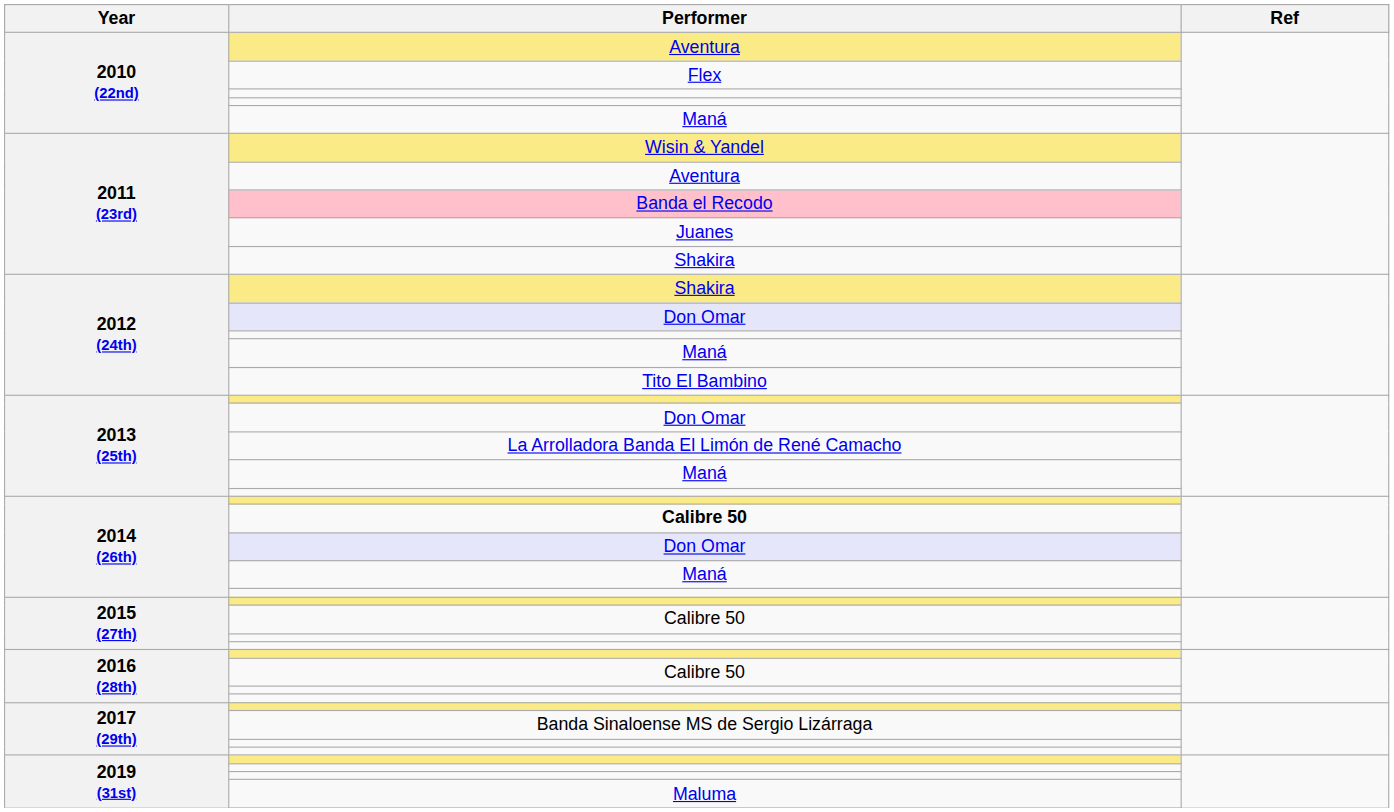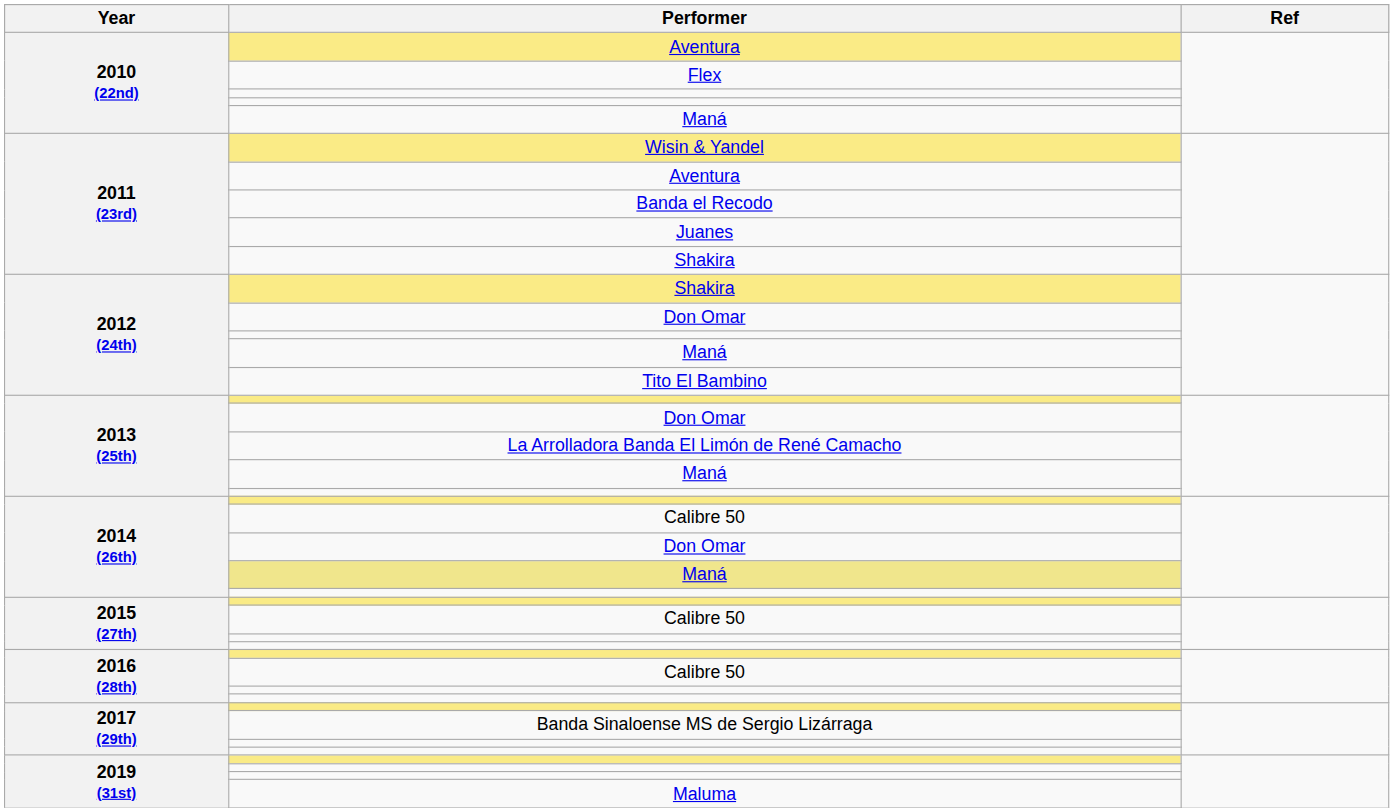(705, 203) pink background -> (705, 203) no background
(705, 316) lavender background -> (705, 316) no background
(705, 518) bold -> (705, 518) normal
(705, 546) lavender background -> (705, 546) no background
(705, 574) no background -> (705, 574) khaki background
